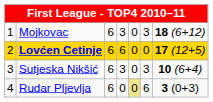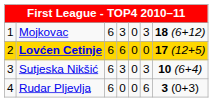(134, 87) khaki background -> (134, 87) no background
